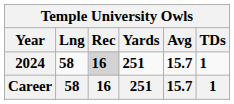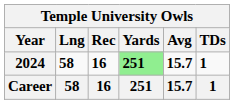(99, 63) lightgrey background -> (99, 63) no background
(134, 63) no background -> (134, 63) lightgreen background
